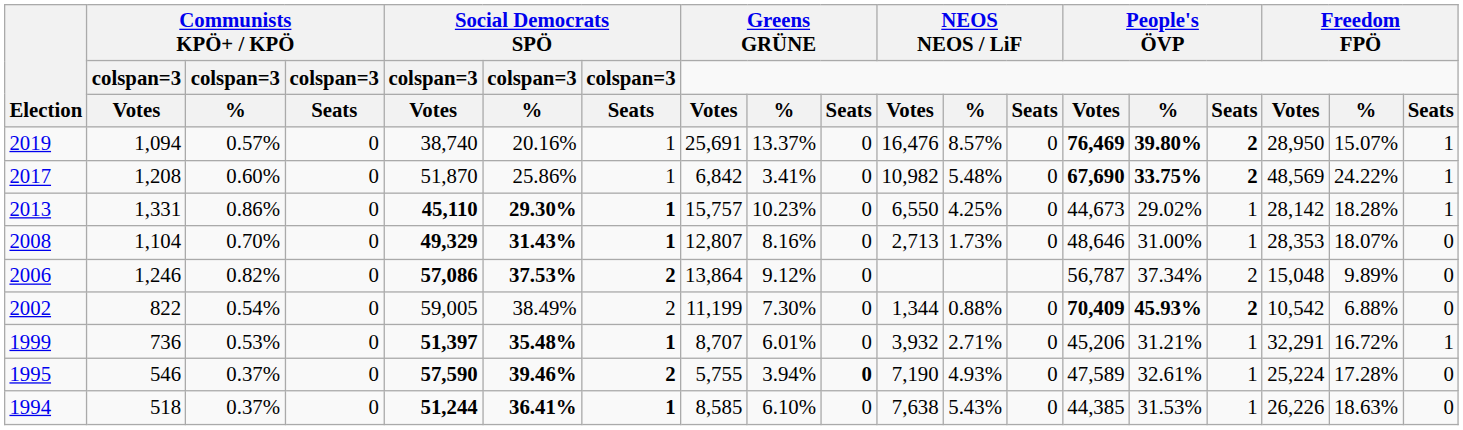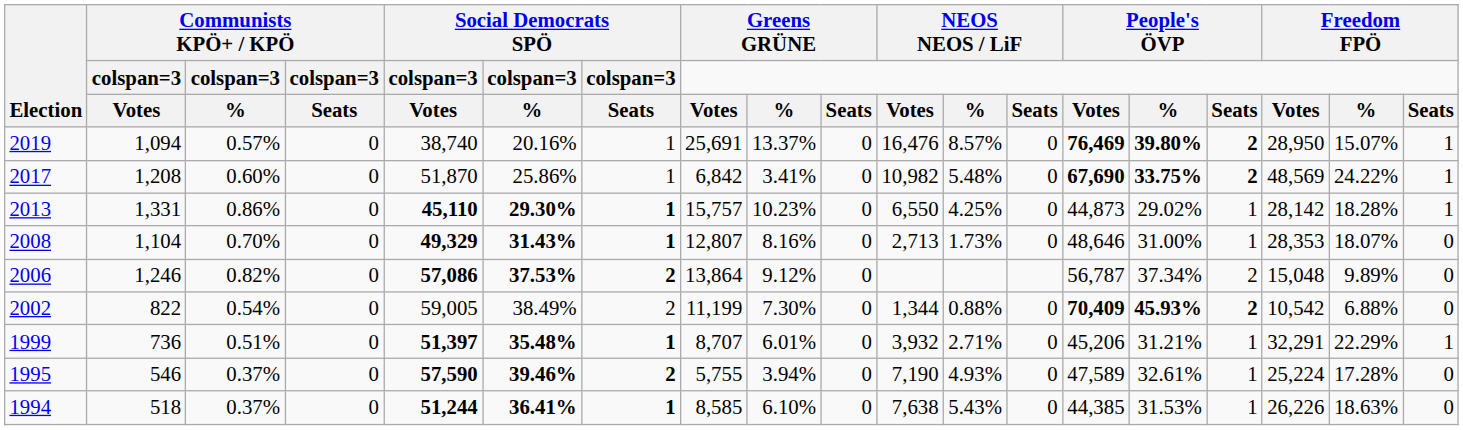(1096, 209) 44,673 -> (1096, 209) 44,873
(253, 341) 0.53% -> (253, 341) 0.51%
(1366, 341) 16.72% -> (1366, 341) 22.29%
(867, 374) bold -> (867, 374) normal
